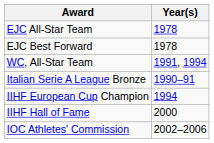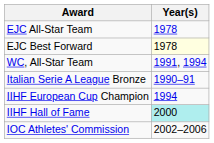(165, 46) no background -> (165, 46) lightyellow background
(165, 113) no background -> (165, 113) paleturquoise background
